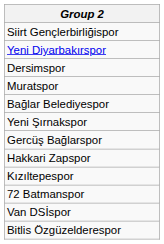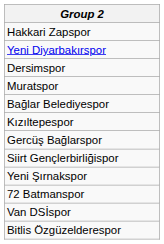(63, 32) Siirt Gençlerbirliğispor -> (49, 32) Hakkari Zapspor
(47, 122) Yeni Şırnakspor -> (40, 122) Kızıltepespor
(49, 158) Hakkari Zapspor -> (63, 158) Siirt Gençlerbirliğispor
(40, 176) Kızıltepespor -> (47, 176) Yeni Şırnakspor
